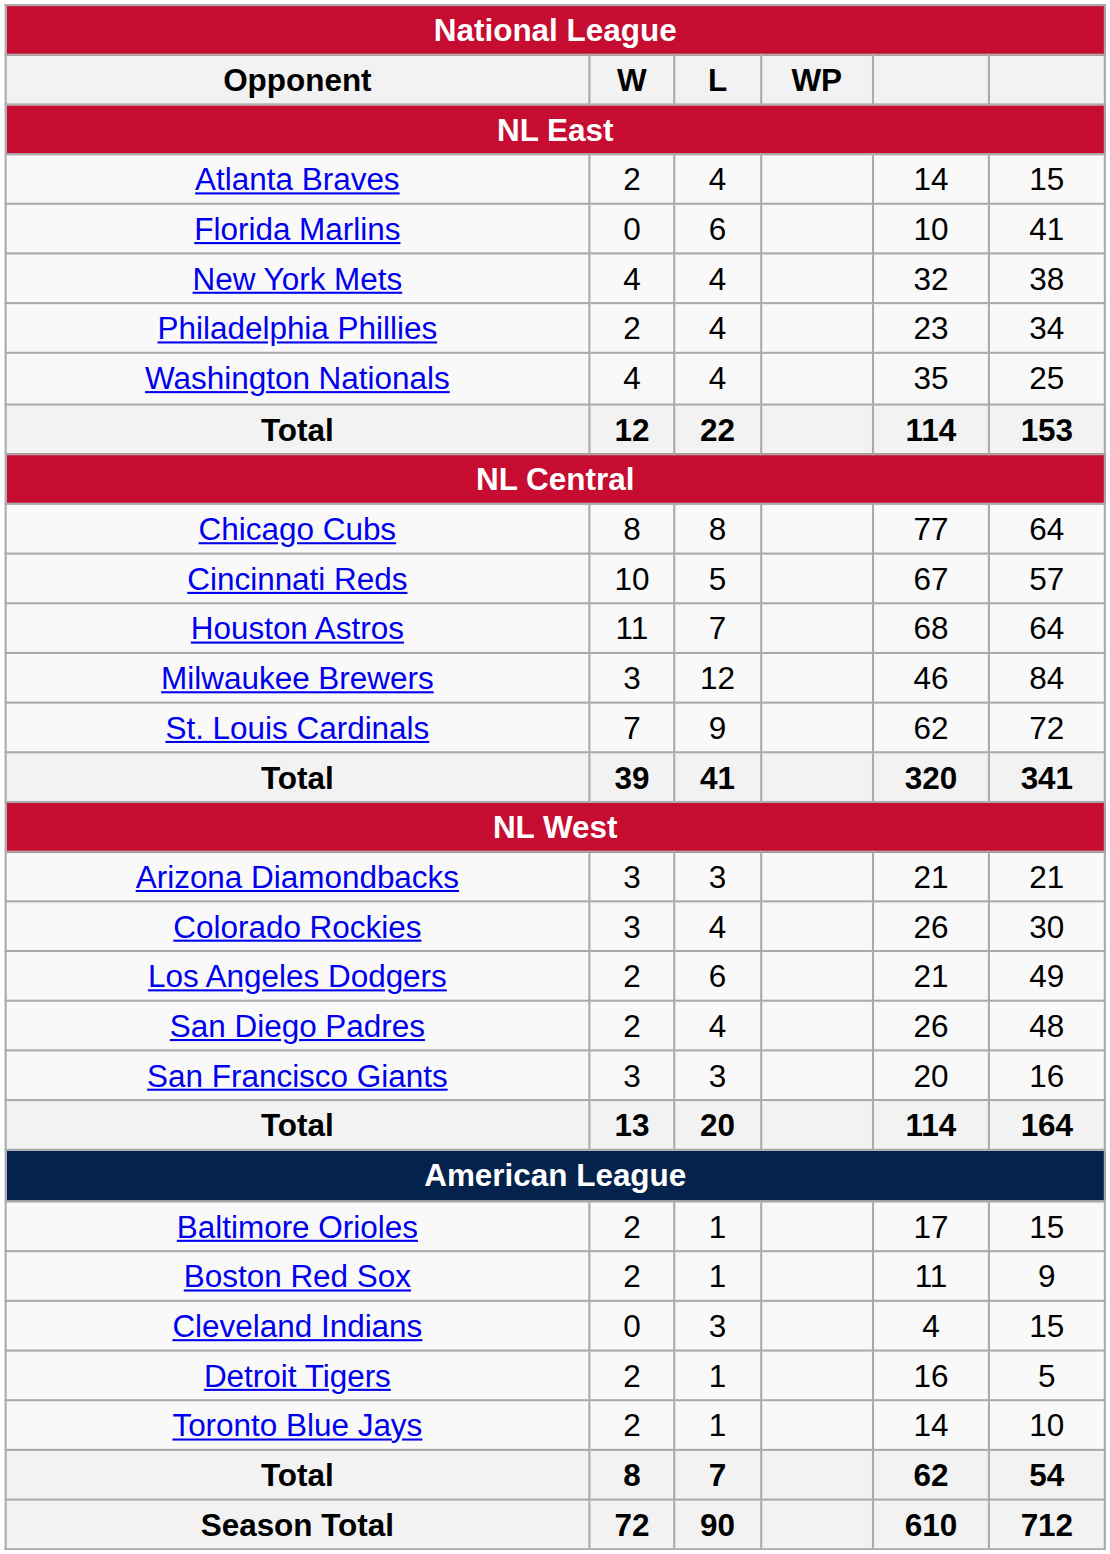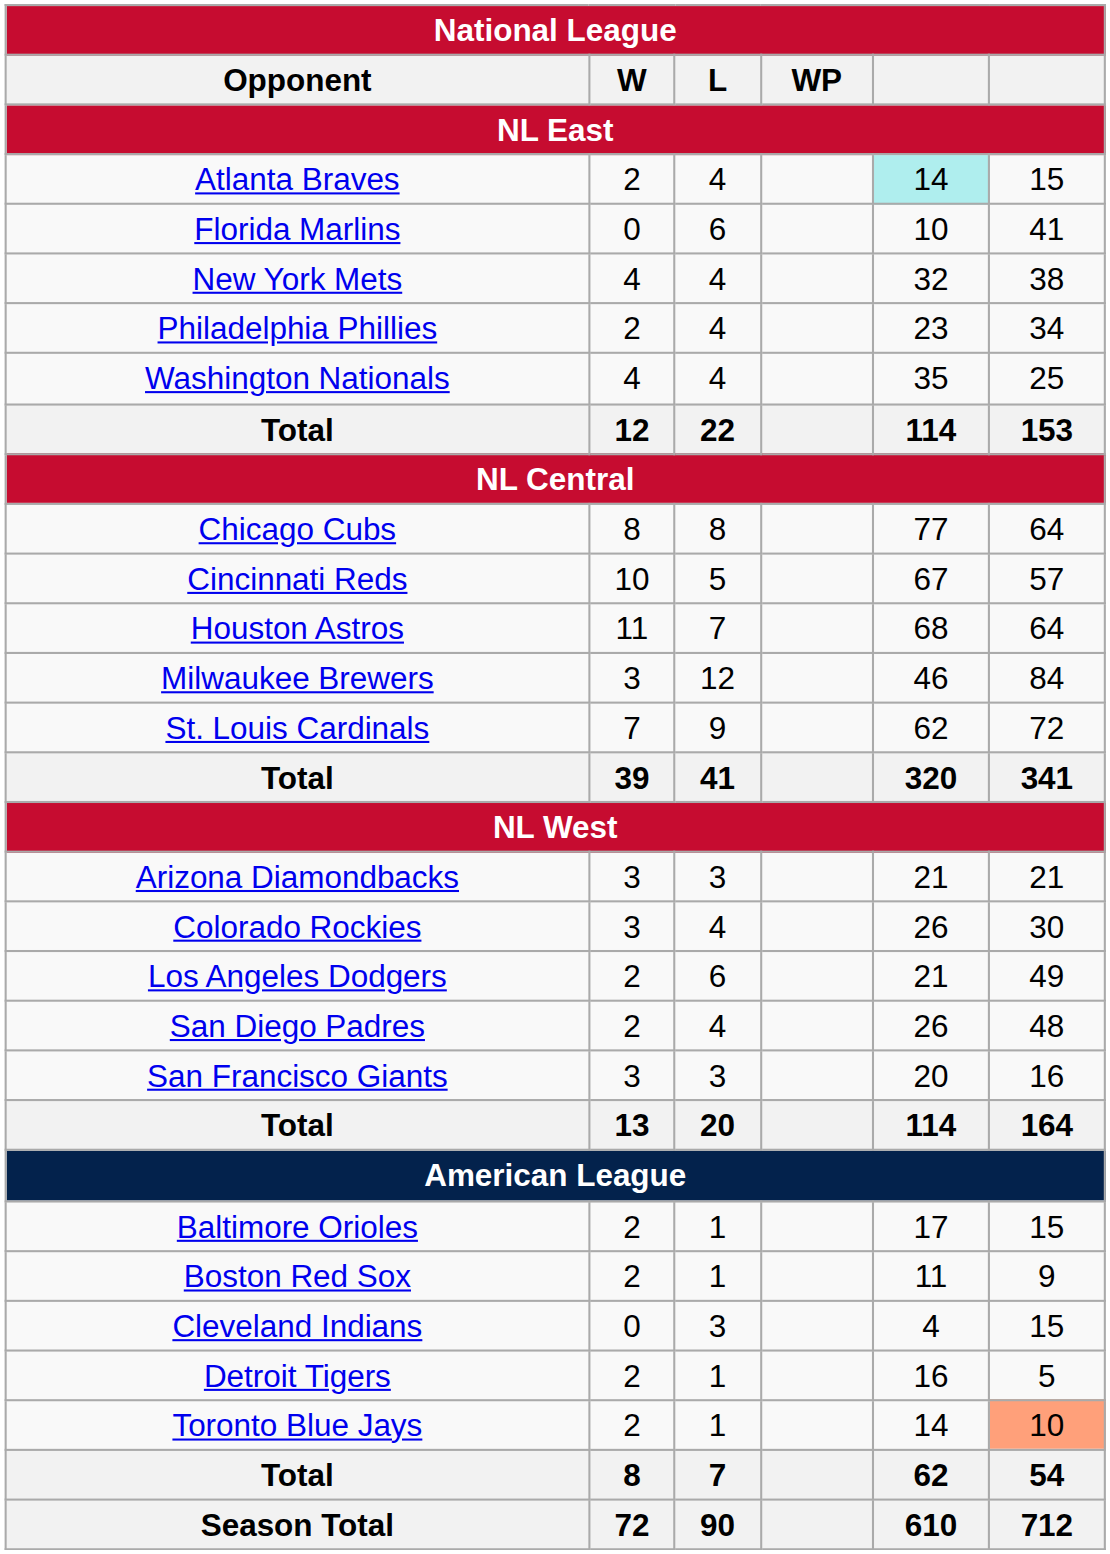(931, 179) no background -> (931, 179) paleturquoise background
(1047, 1425) no background -> (1047, 1425) lightsalmon background
